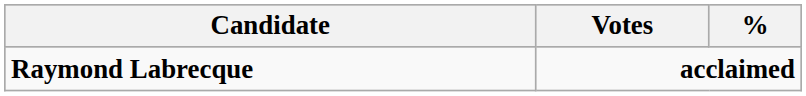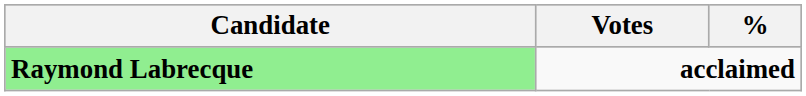(132, 68) no background -> (132, 68) lightgreen background
